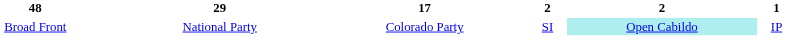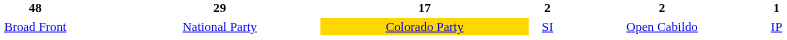(425, 26) no background -> (425, 26) gold background
(662, 26) paleturquoise background -> (662, 26) no background
